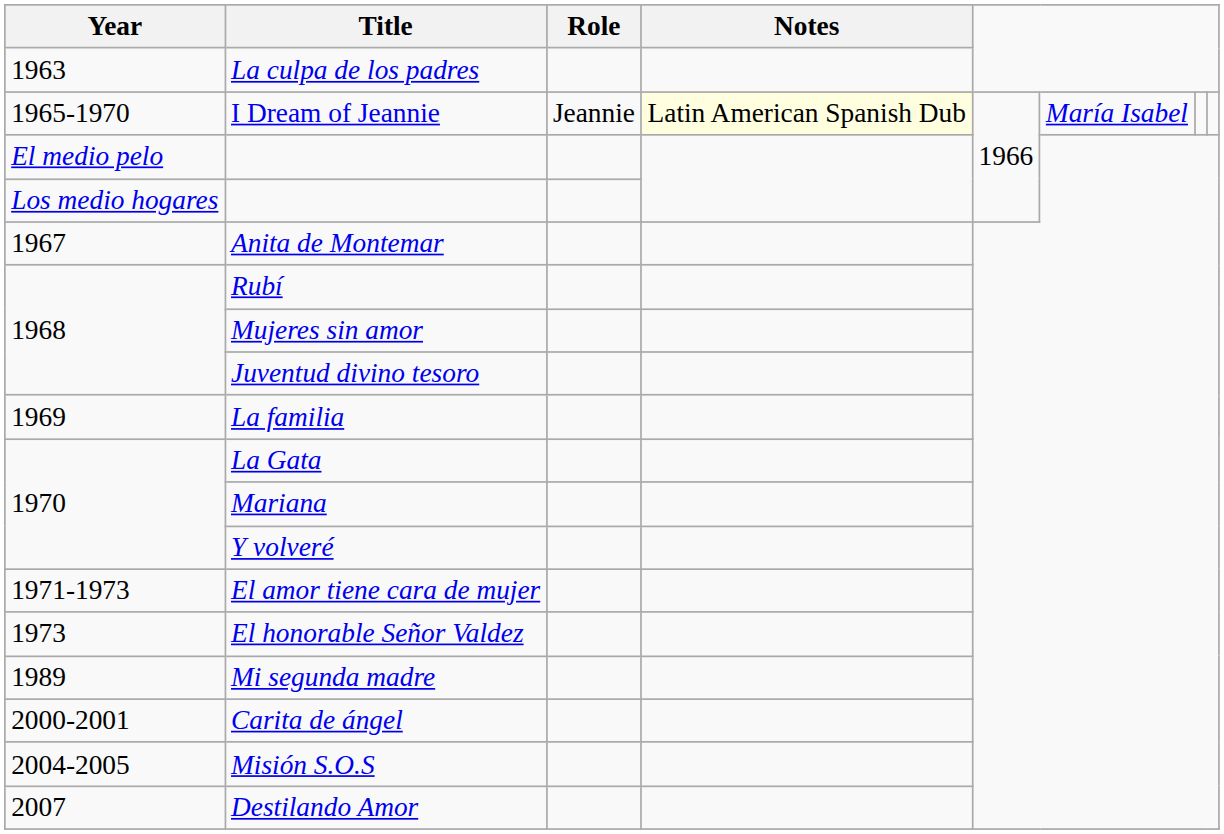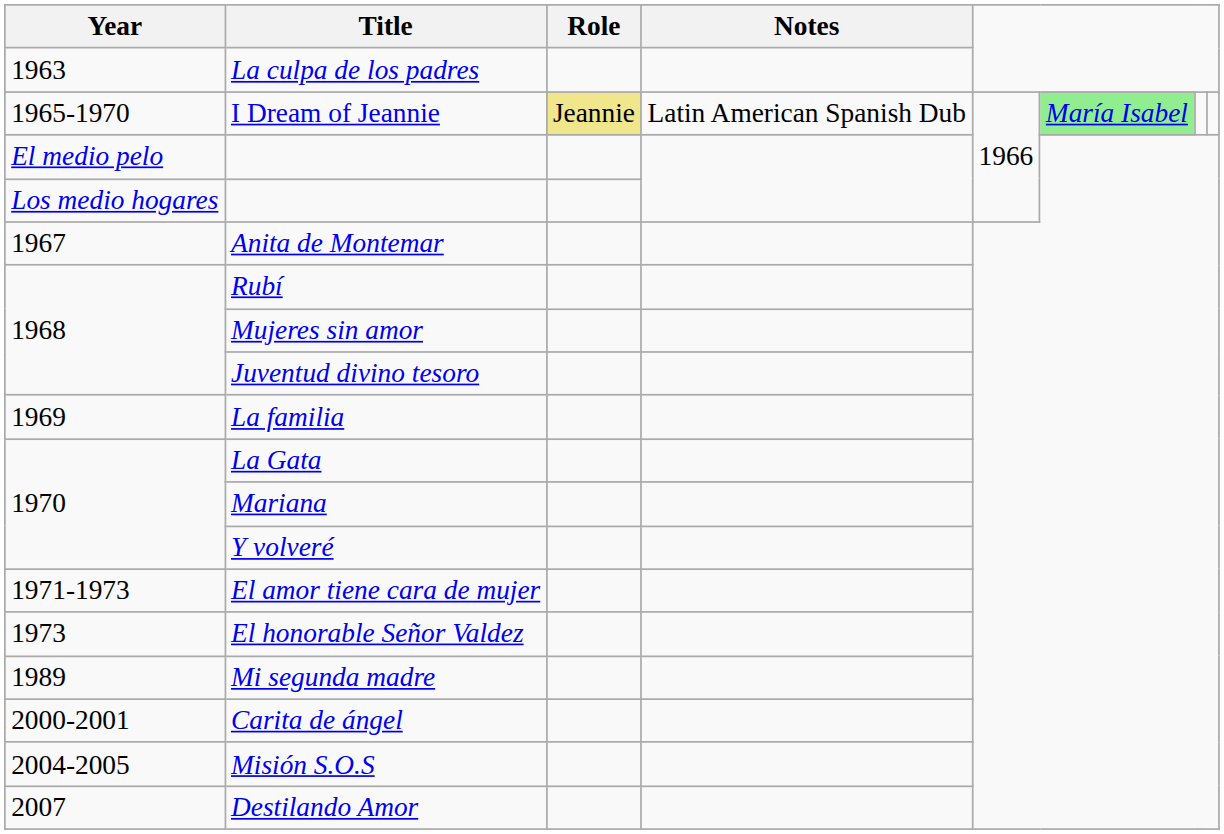(594, 112) no background -> (594, 112) khaki background
(807, 112) lightyellow background -> (807, 112) no background
(1117, 112) no background -> (1117, 112) lightgreen background
